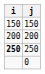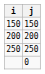(13, 50) bold -> (13, 50) normal
